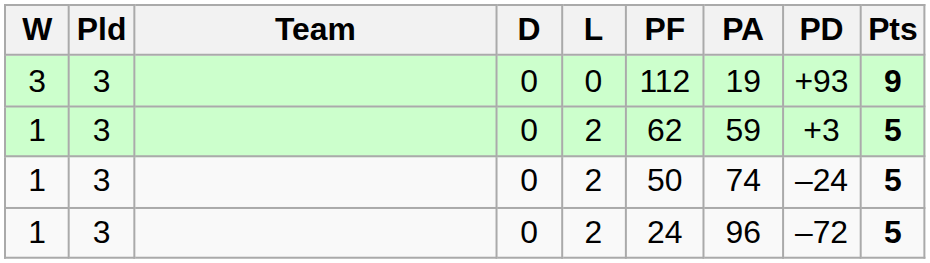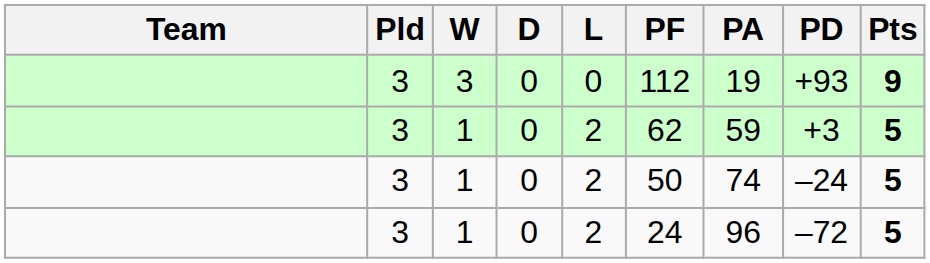columns swapped: (315, 29) <-> (37, 29)
